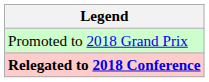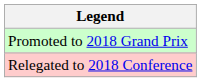(104, 64) bold -> (100, 64) normal
